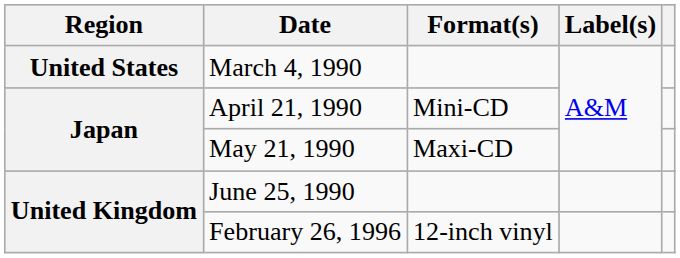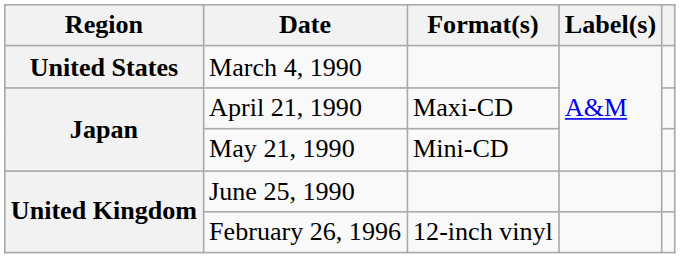(461, 107) Mini-CD -> (463, 107) Maxi-CD
(463, 149) Maxi-CD -> (461, 149) Mini-CD
